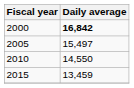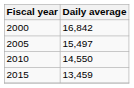(78, 28) bold -> (78, 28) normal
